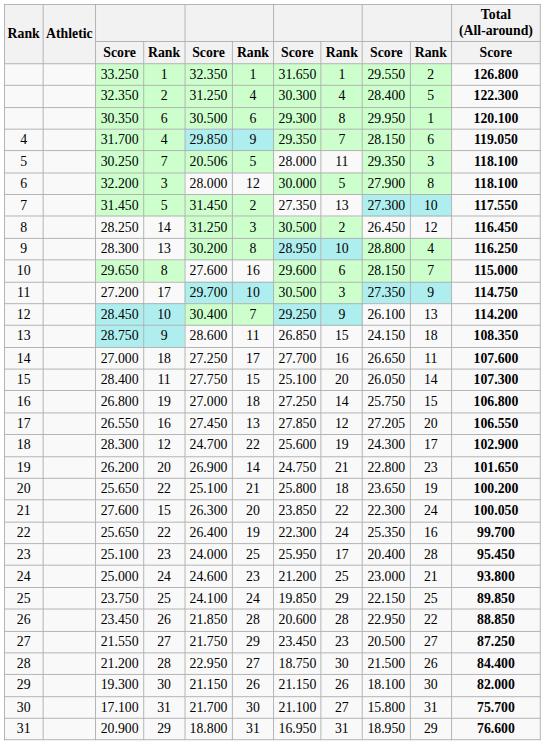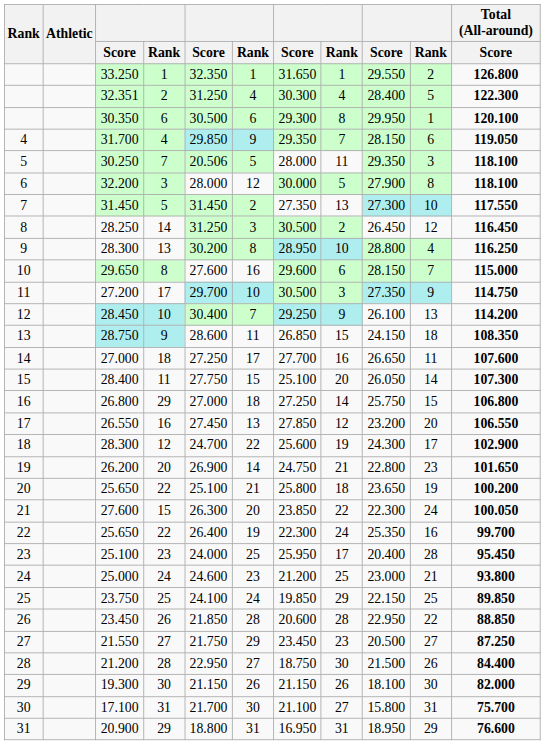(120, 96) 32.350 -> (120, 96) 32.351
(164, 401) 19 -> (164, 401) 29
(386, 423) 27.205 -> (386, 423) 23.200
